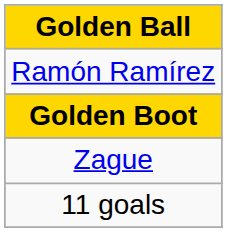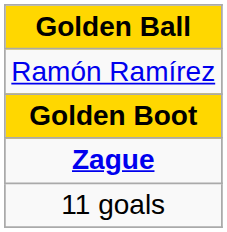(113, 159) normal -> (113, 159) bold
